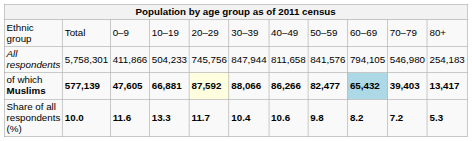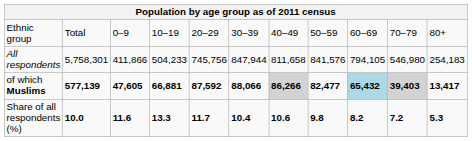(206, 86) lightyellow background -> (206, 86) no background
(286, 86) no background -> (286, 86) lightgrey background
(405, 86) no background -> (405, 86) lightgrey background
